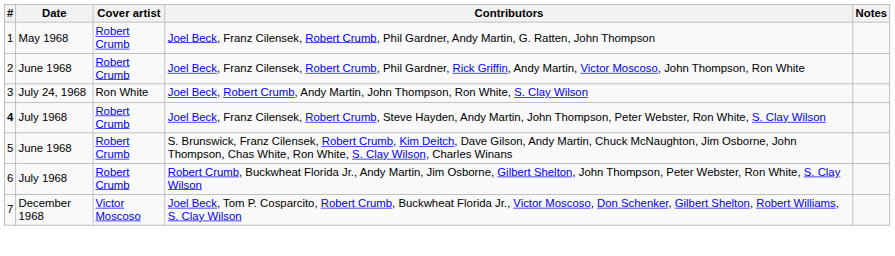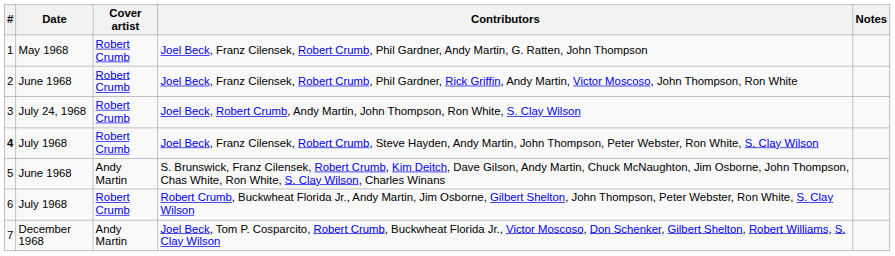(122, 93) Ron White -> (113, 112) Robert Crumb
(112, 148) Robert Crumb -> (111, 173) Andy Martin
(118, 209) Victor Moscoso -> (111, 235) Andy Martin
